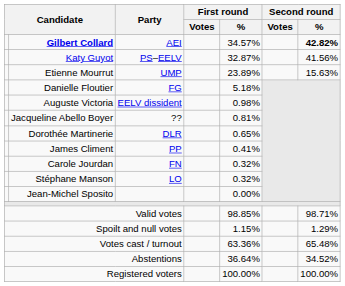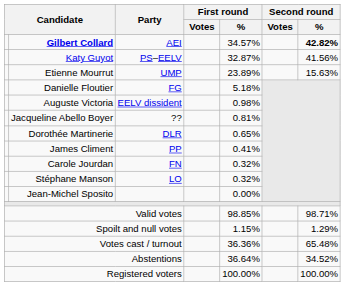(244, 244) 63.36% -> (244, 244) 36.36%
